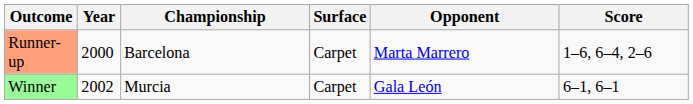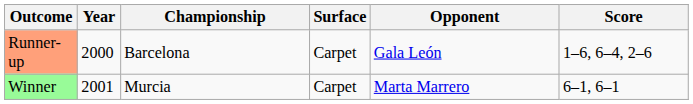(422, 52) Marta Marrero -> (408, 52) Gala León
(97, 86) 2002 -> (97, 86) 2001
(408, 86) Gala León -> (422, 86) Marta Marrero
